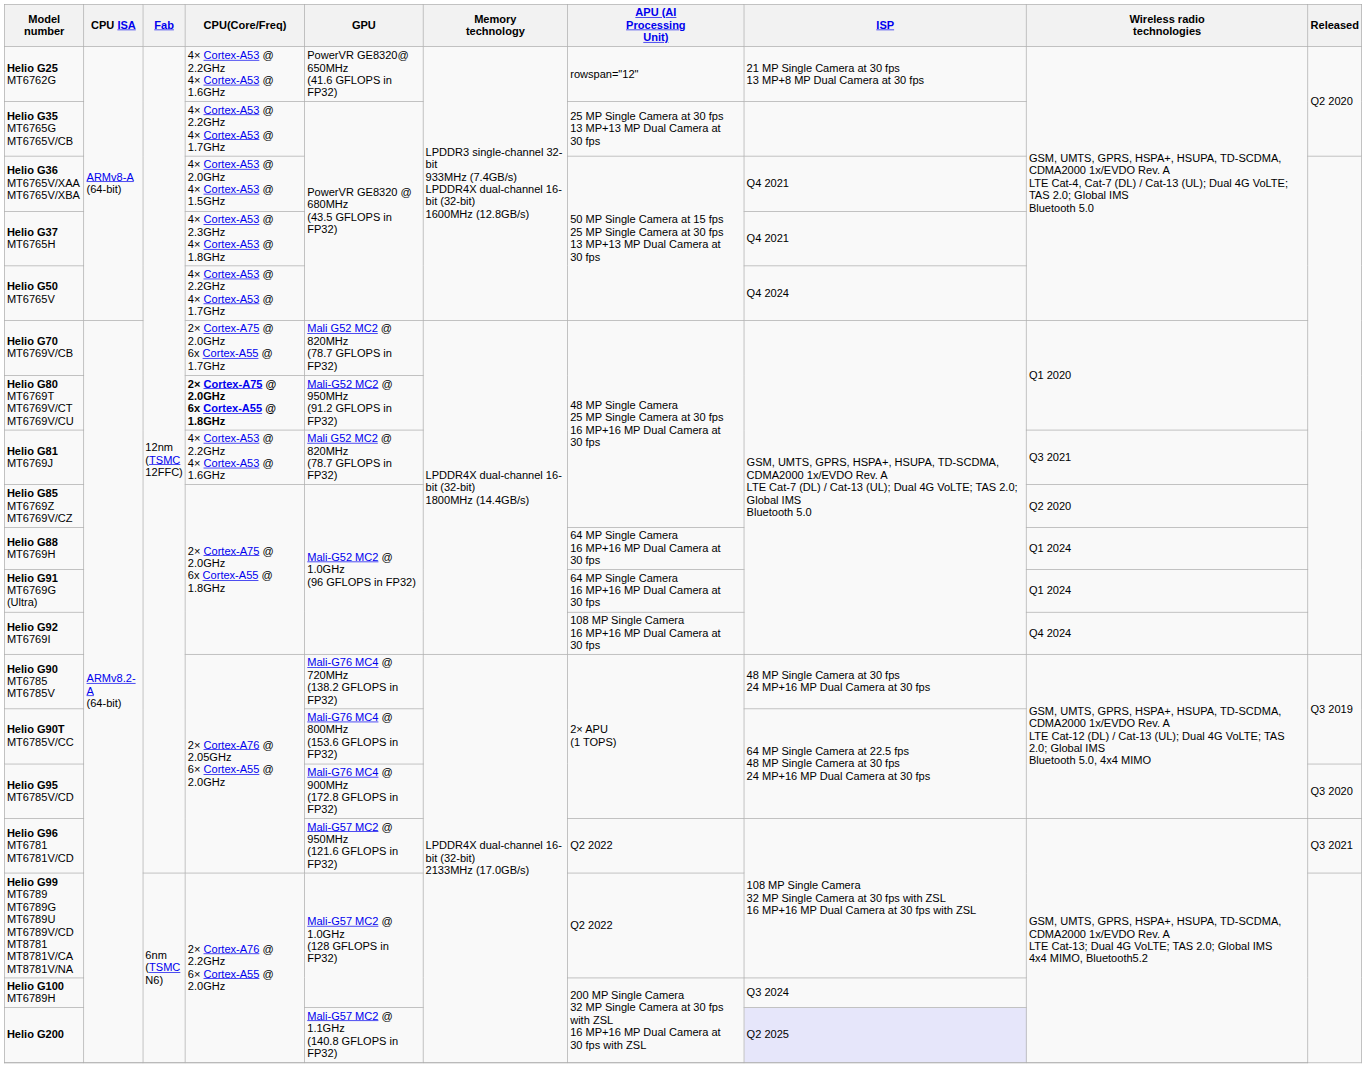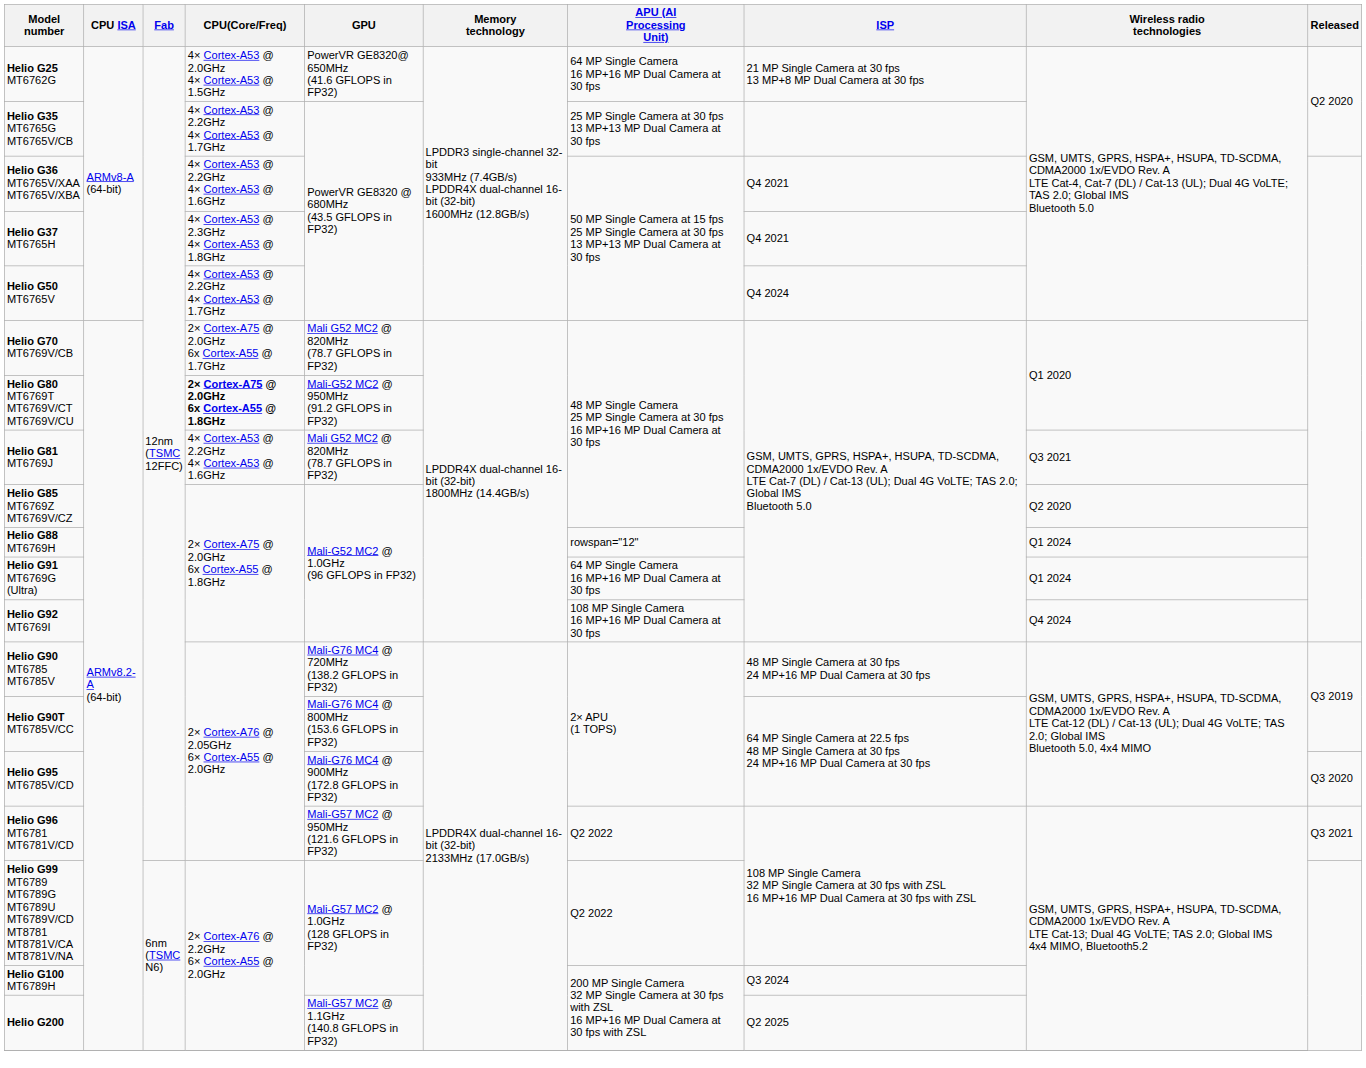(231, 74) 4× Cortex-A53 @ 2.2GHz 4× Cortex-A53 @ 1.6GHz -> (231, 74) 4× Cortex-A53 @ 2.0GHz 4× Cortex-A53 @ 1.5GHz
(604, 74) rowspan="12" -> (645, 74) 64 MP Single Camera 16 MP+16 MP Dual Camera at 30 fps
(231, 183) 4× Cortex-A53 @ 2.0GHz 4× Cortex-A53 @ 1.5GHz -> (231, 183) 4× Cortex-A53 @ 2.2GHz 4× Cortex-A53 @ 1.6GHz
(645, 548) 64 MP Single Camera 16 MP+16 MP Dual Camera at 30 fps -> (604, 542) rowspan="12"
(768, 1035) lavender background -> (768, 1022) no background
